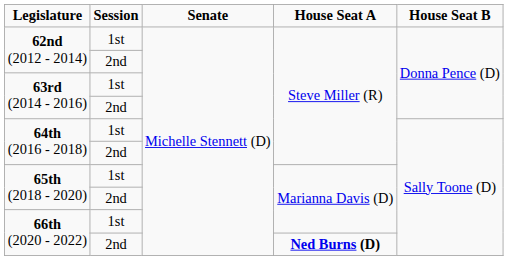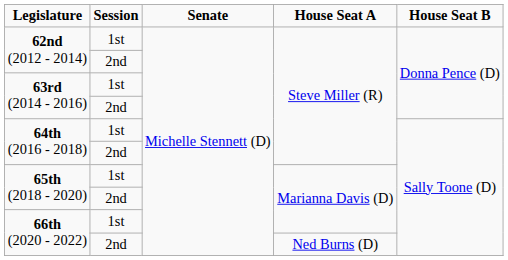(335, 244) bold -> (335, 244) normal
